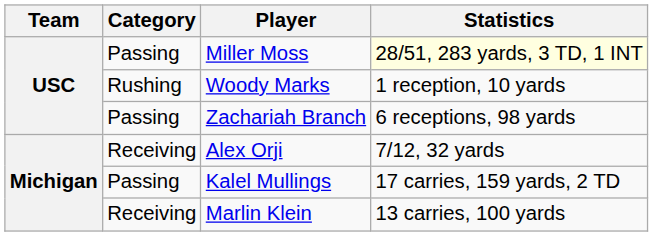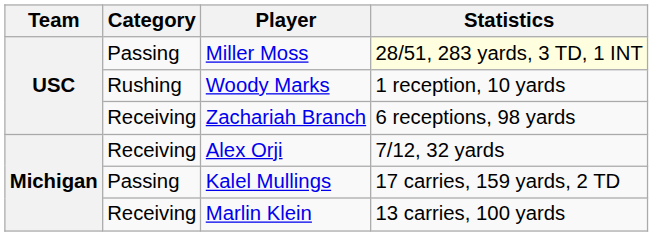(143, 117) Passing -> (152, 117) Receiving
